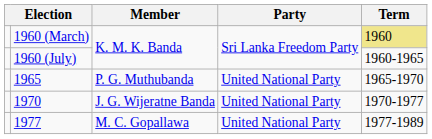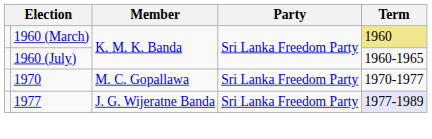- row: (27, 79)
(155, 101) J. G. Wijeratne Banda -> (142, 79) M. C. Gopallawa
(281, 101) United National Party -> (290, 79) Sri Lanka Freedom Party
(142, 123) M. C. Gopallawa -> (155, 101) J. G. Wijeratne Banda
(281, 123) United National Party -> (290, 101) Sri Lanka Freedom Party
(394, 123) no background -> (394, 101) lavender background
